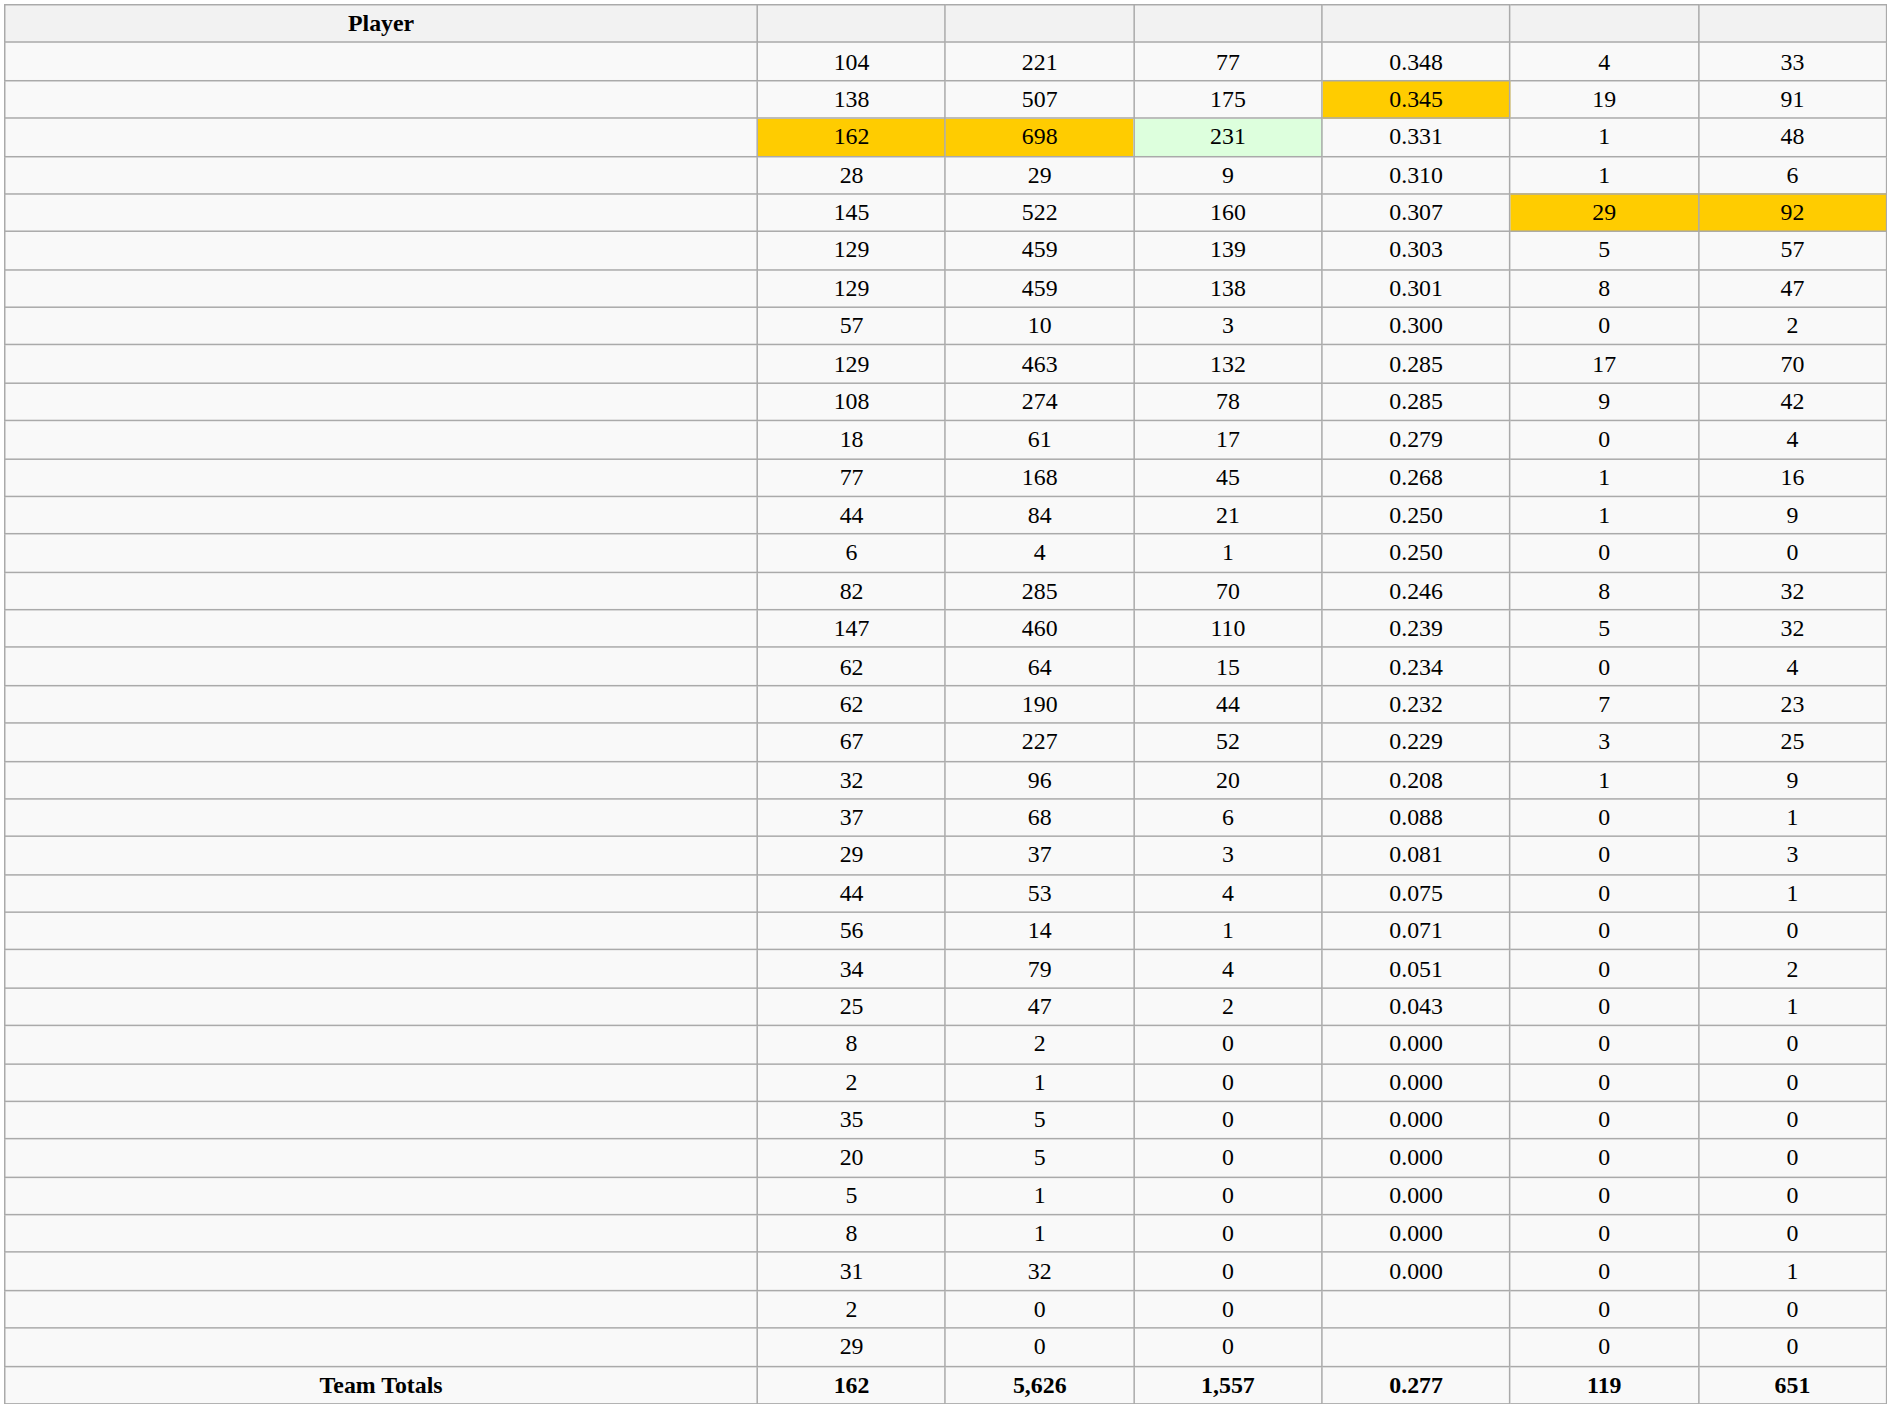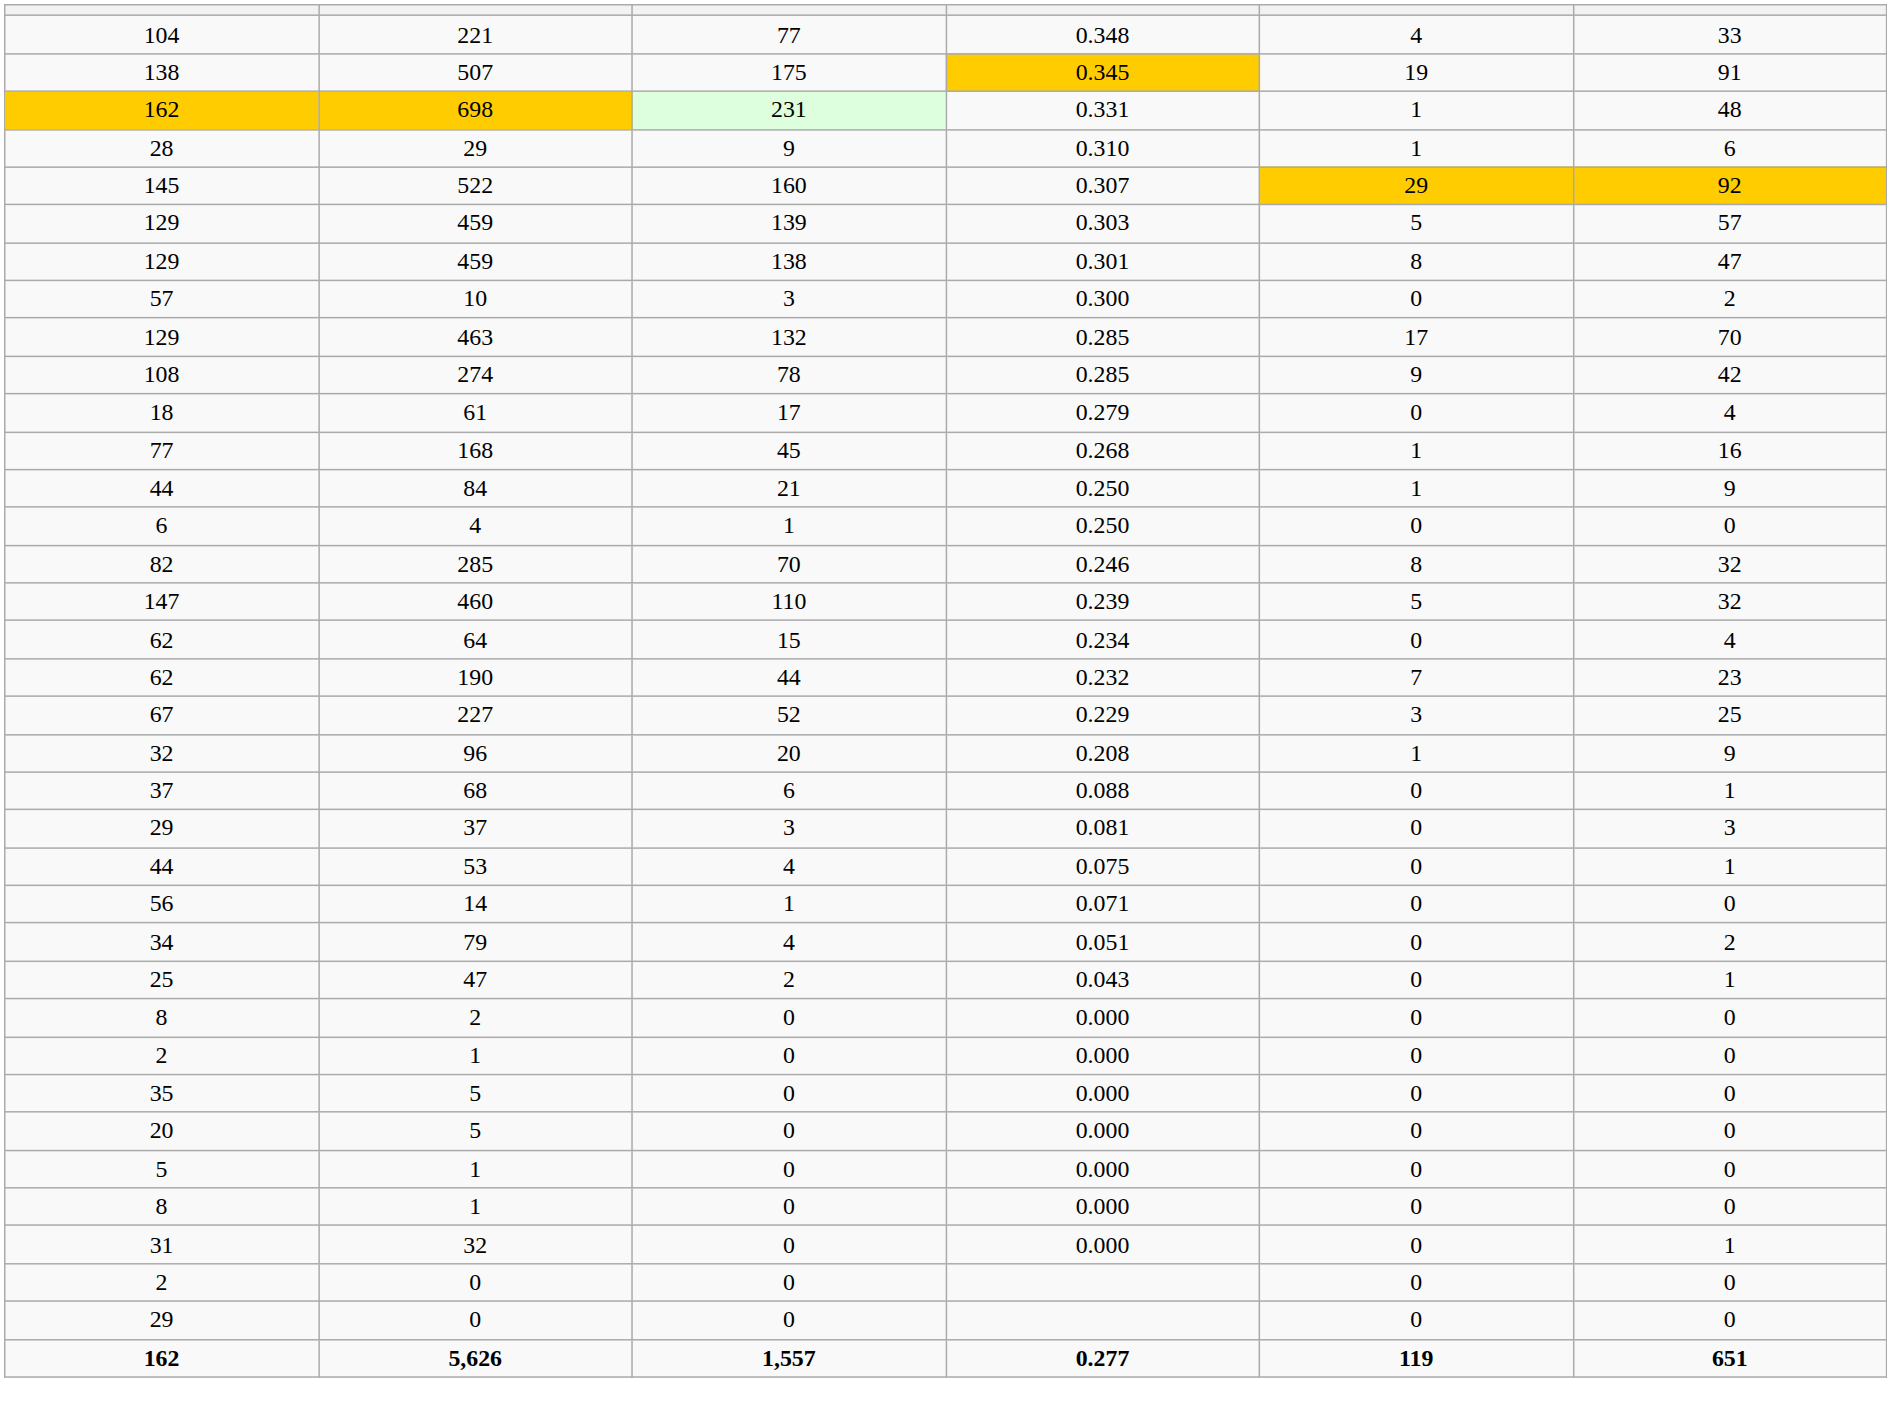- column: (381, 23)
